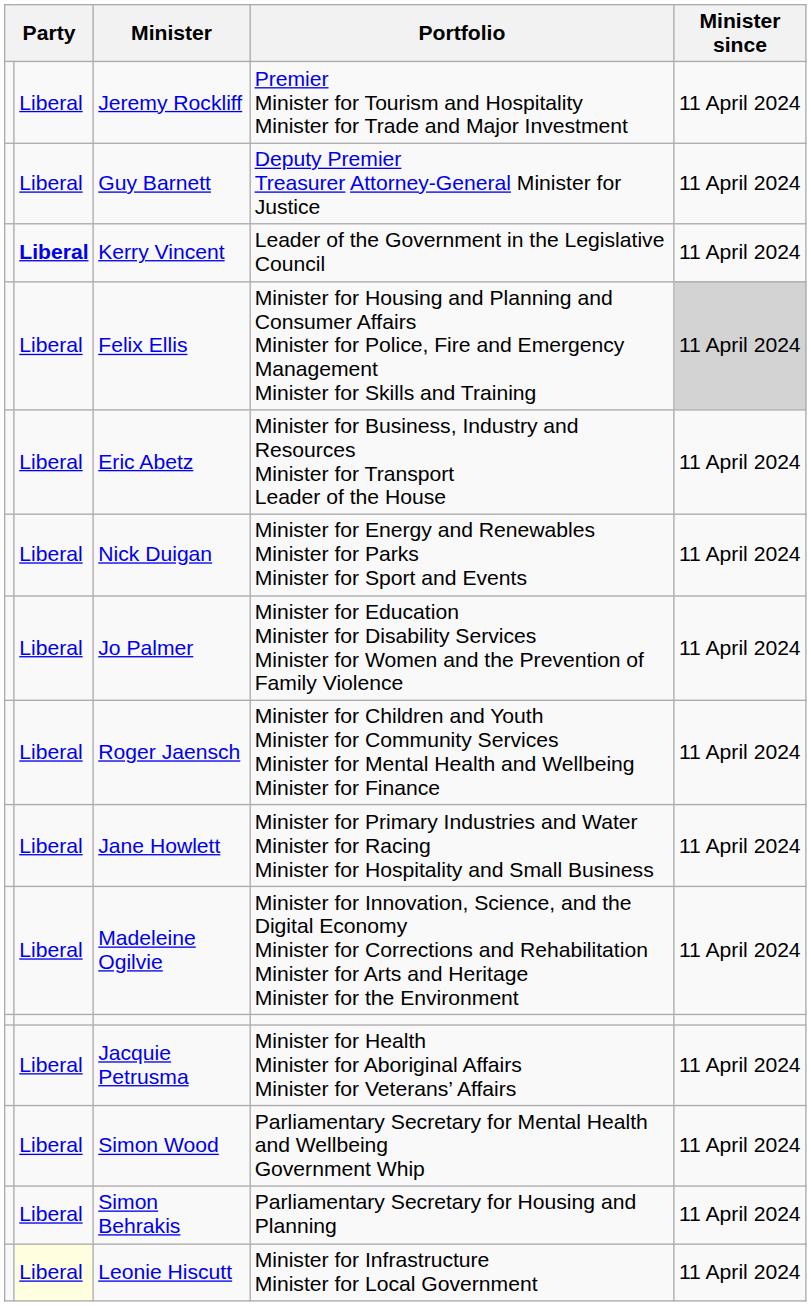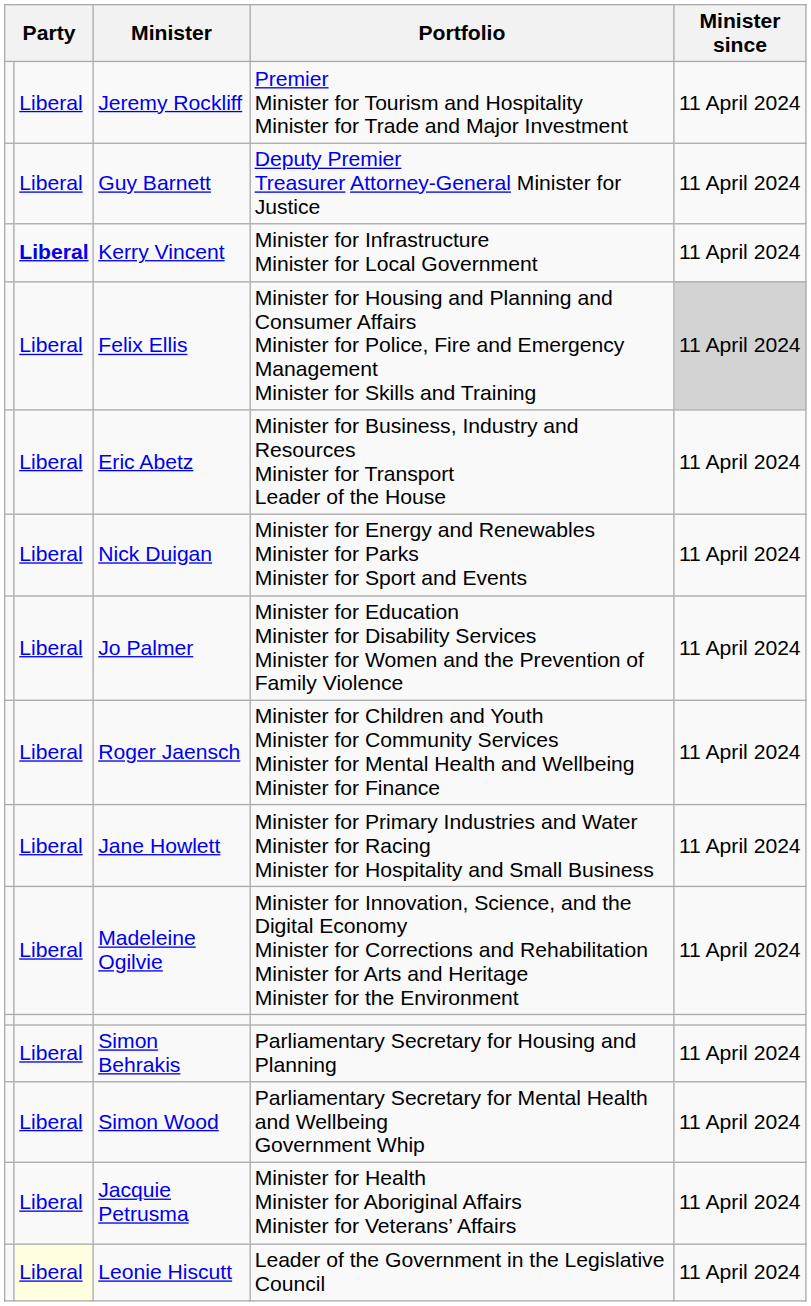(460, 252) Leader of the Government in the Legislative Council -> (396, 252) Minister for Infrastructure Minister for Local Government
rows swapped: (143, 1064) <-> (139, 1214)
(396, 1272) Minister for Infrastructure Minister for Local Government -> (460, 1272) Leader of the Government in the Legislative Council
